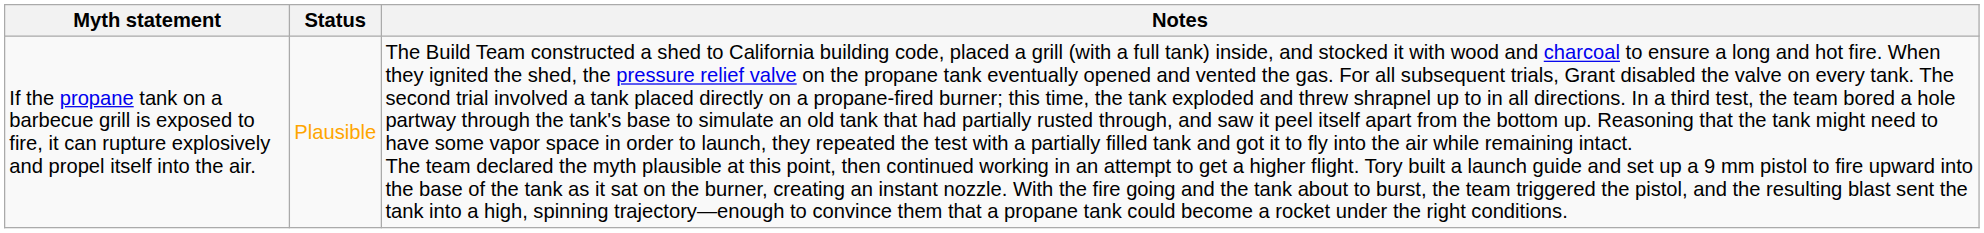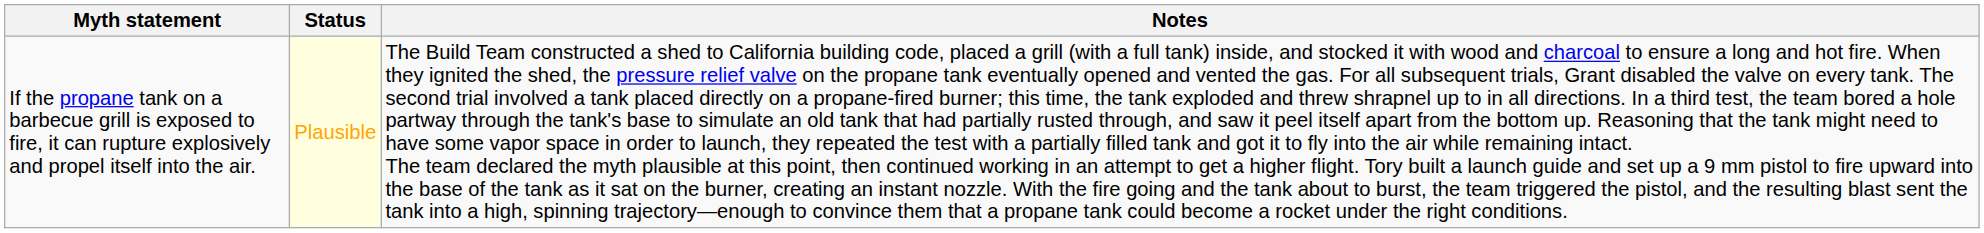(335, 131) no background -> (335, 131) lightyellow background
